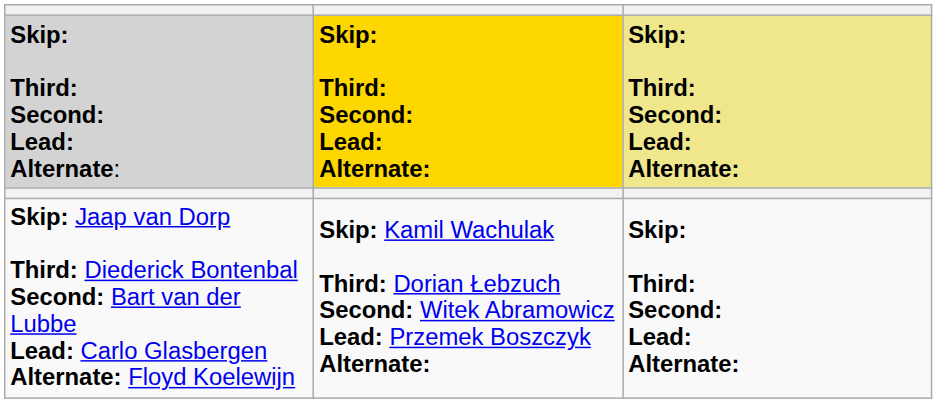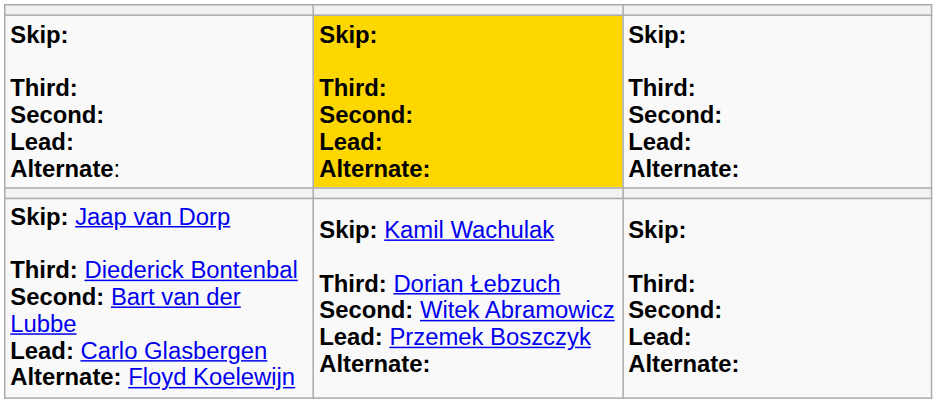(65, 101) lightgrey background -> (65, 101) no background
(684, 101) khaki background -> (684, 101) no background
